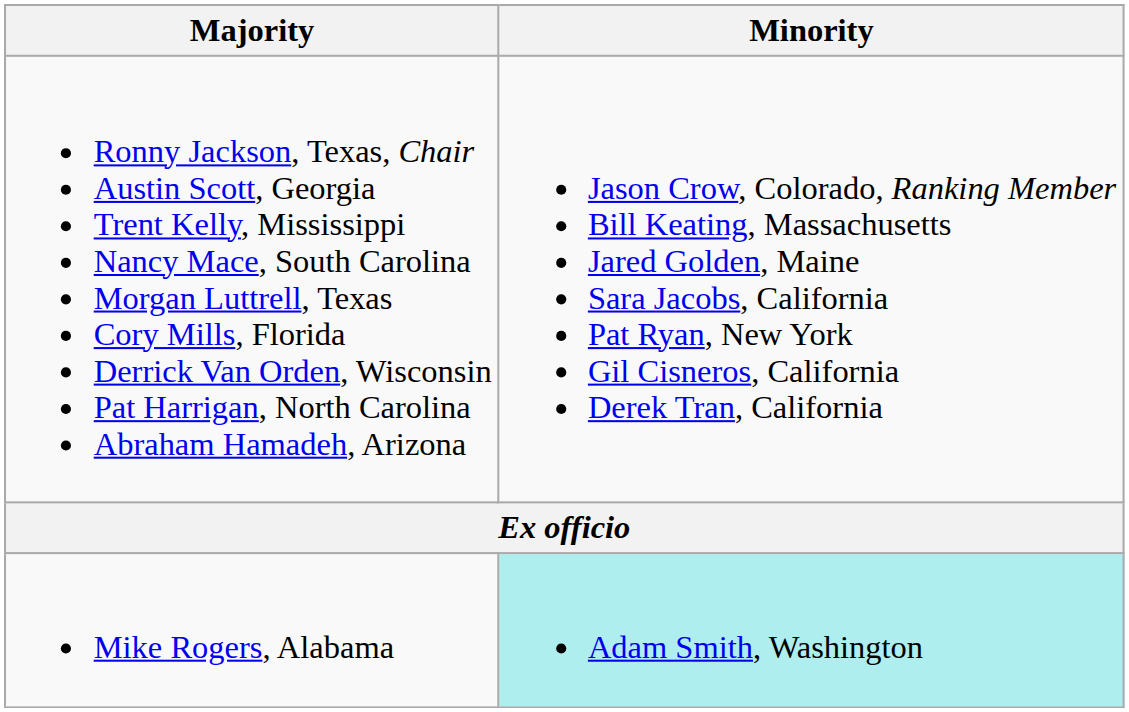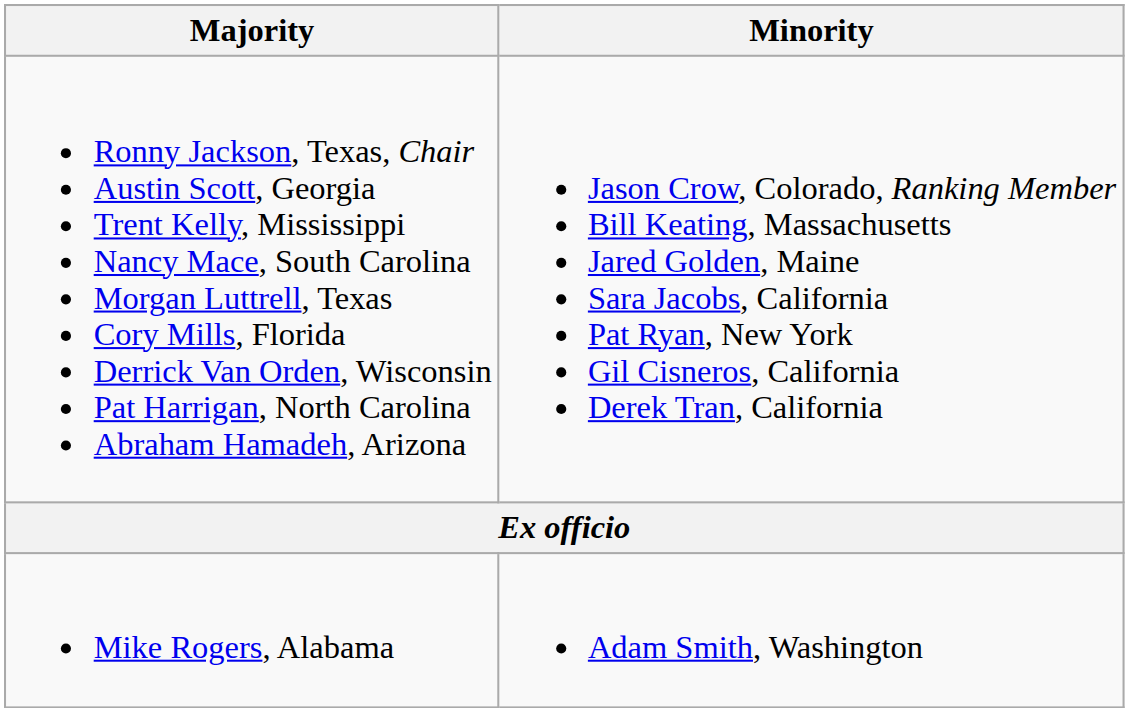(811, 648) paleturquoise background -> (811, 648) no background
